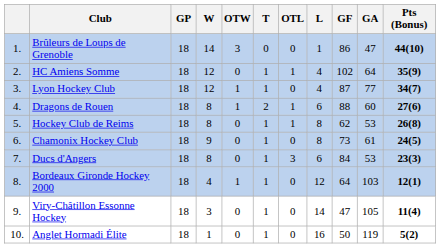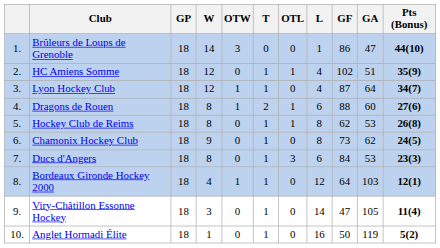(370, 72) 64 -> (370, 72) 51
(370, 89) 77 -> (370, 89) 64
(370, 141) 61 -> (370, 141) 62
